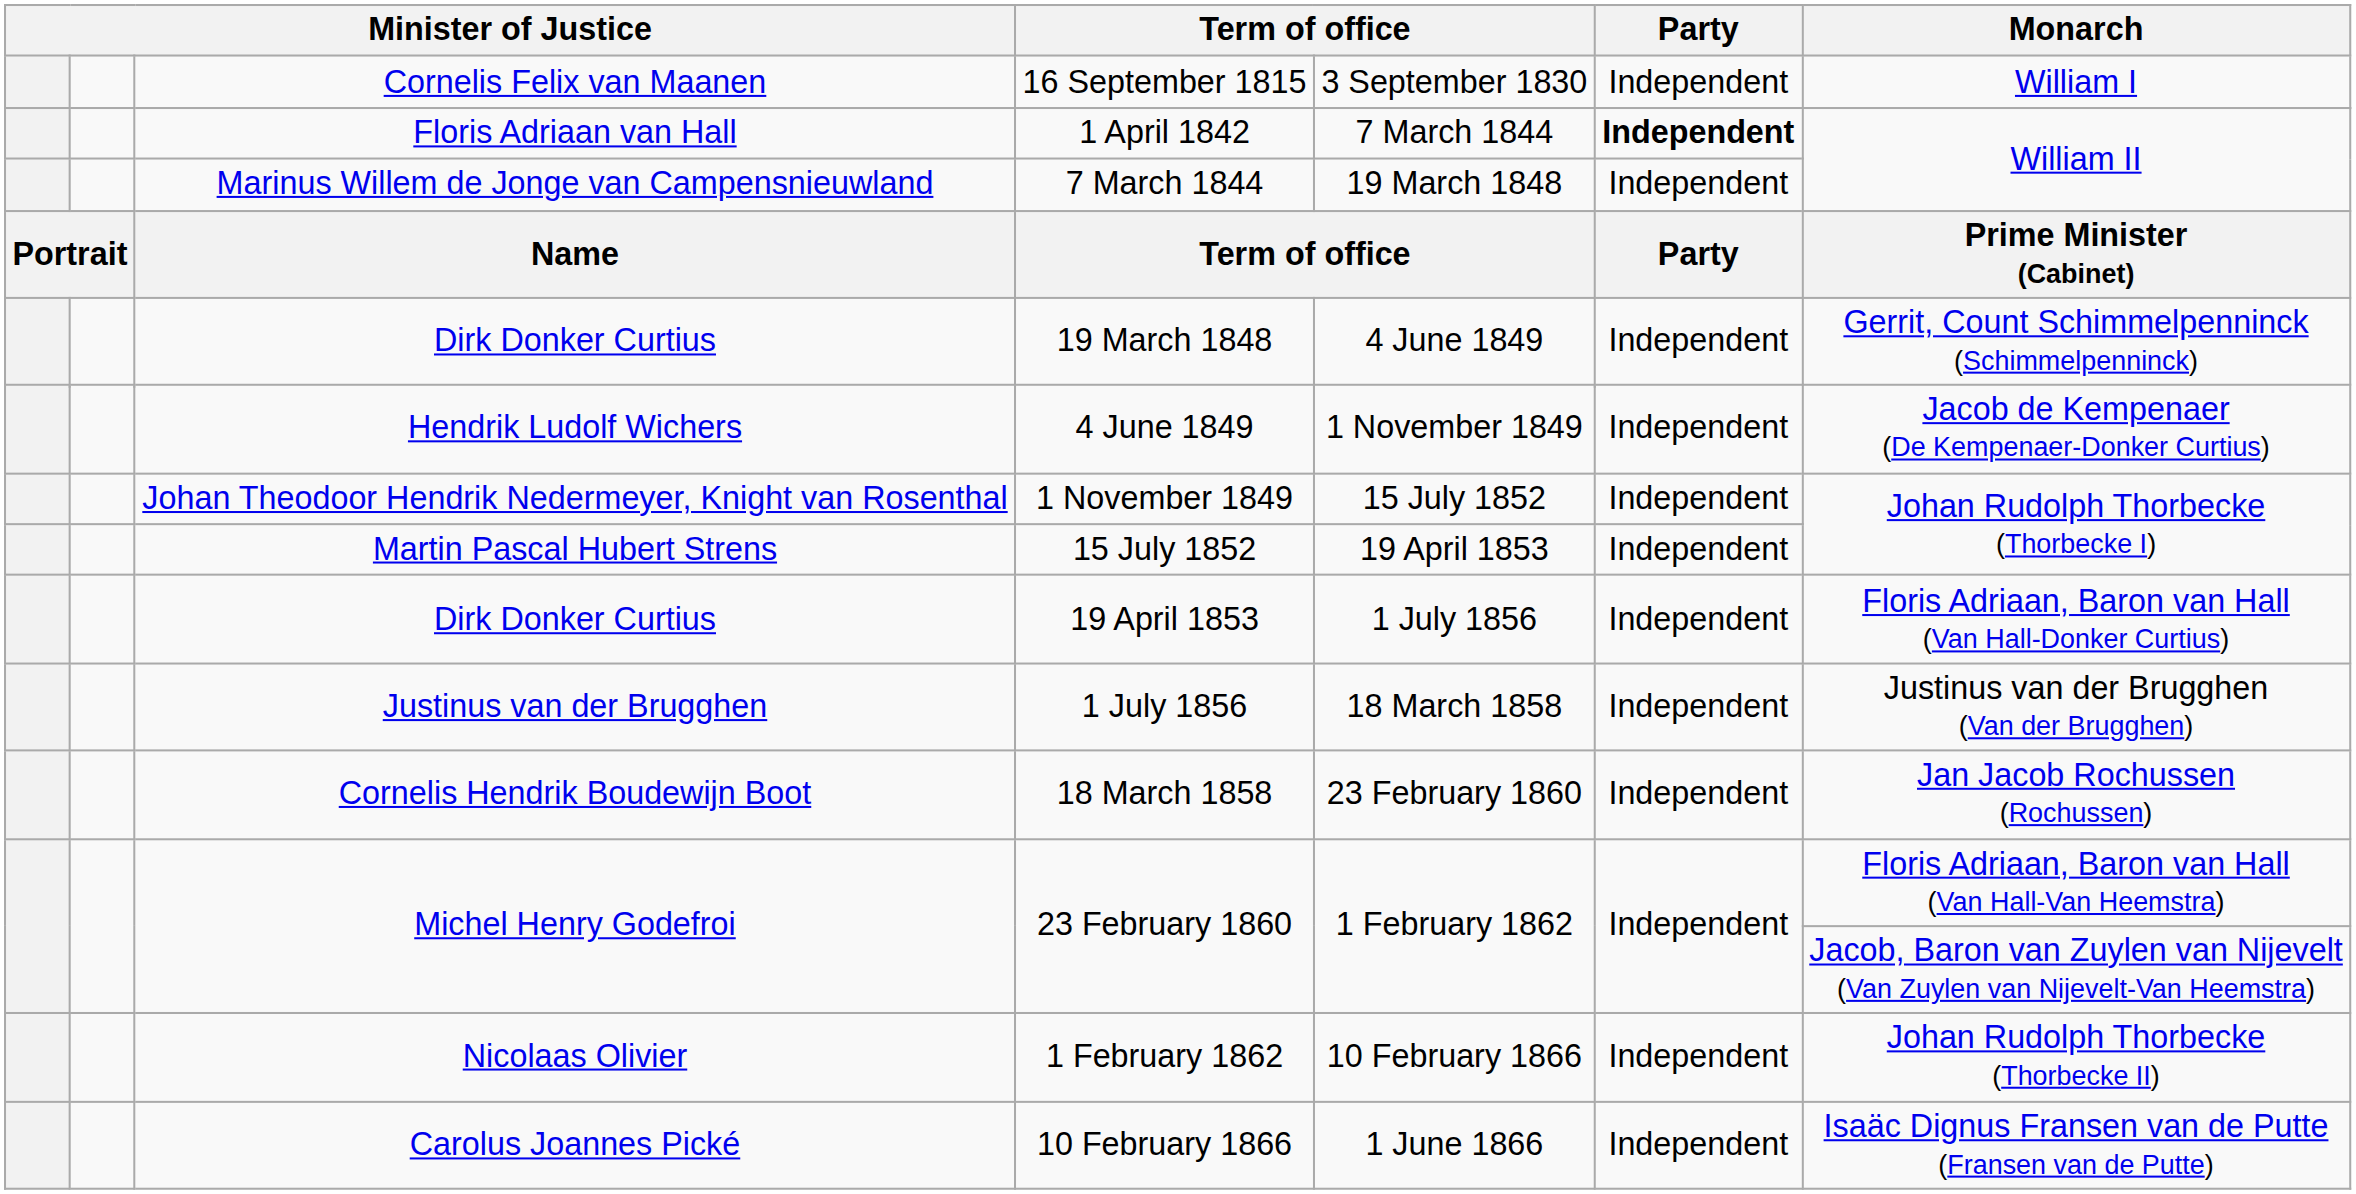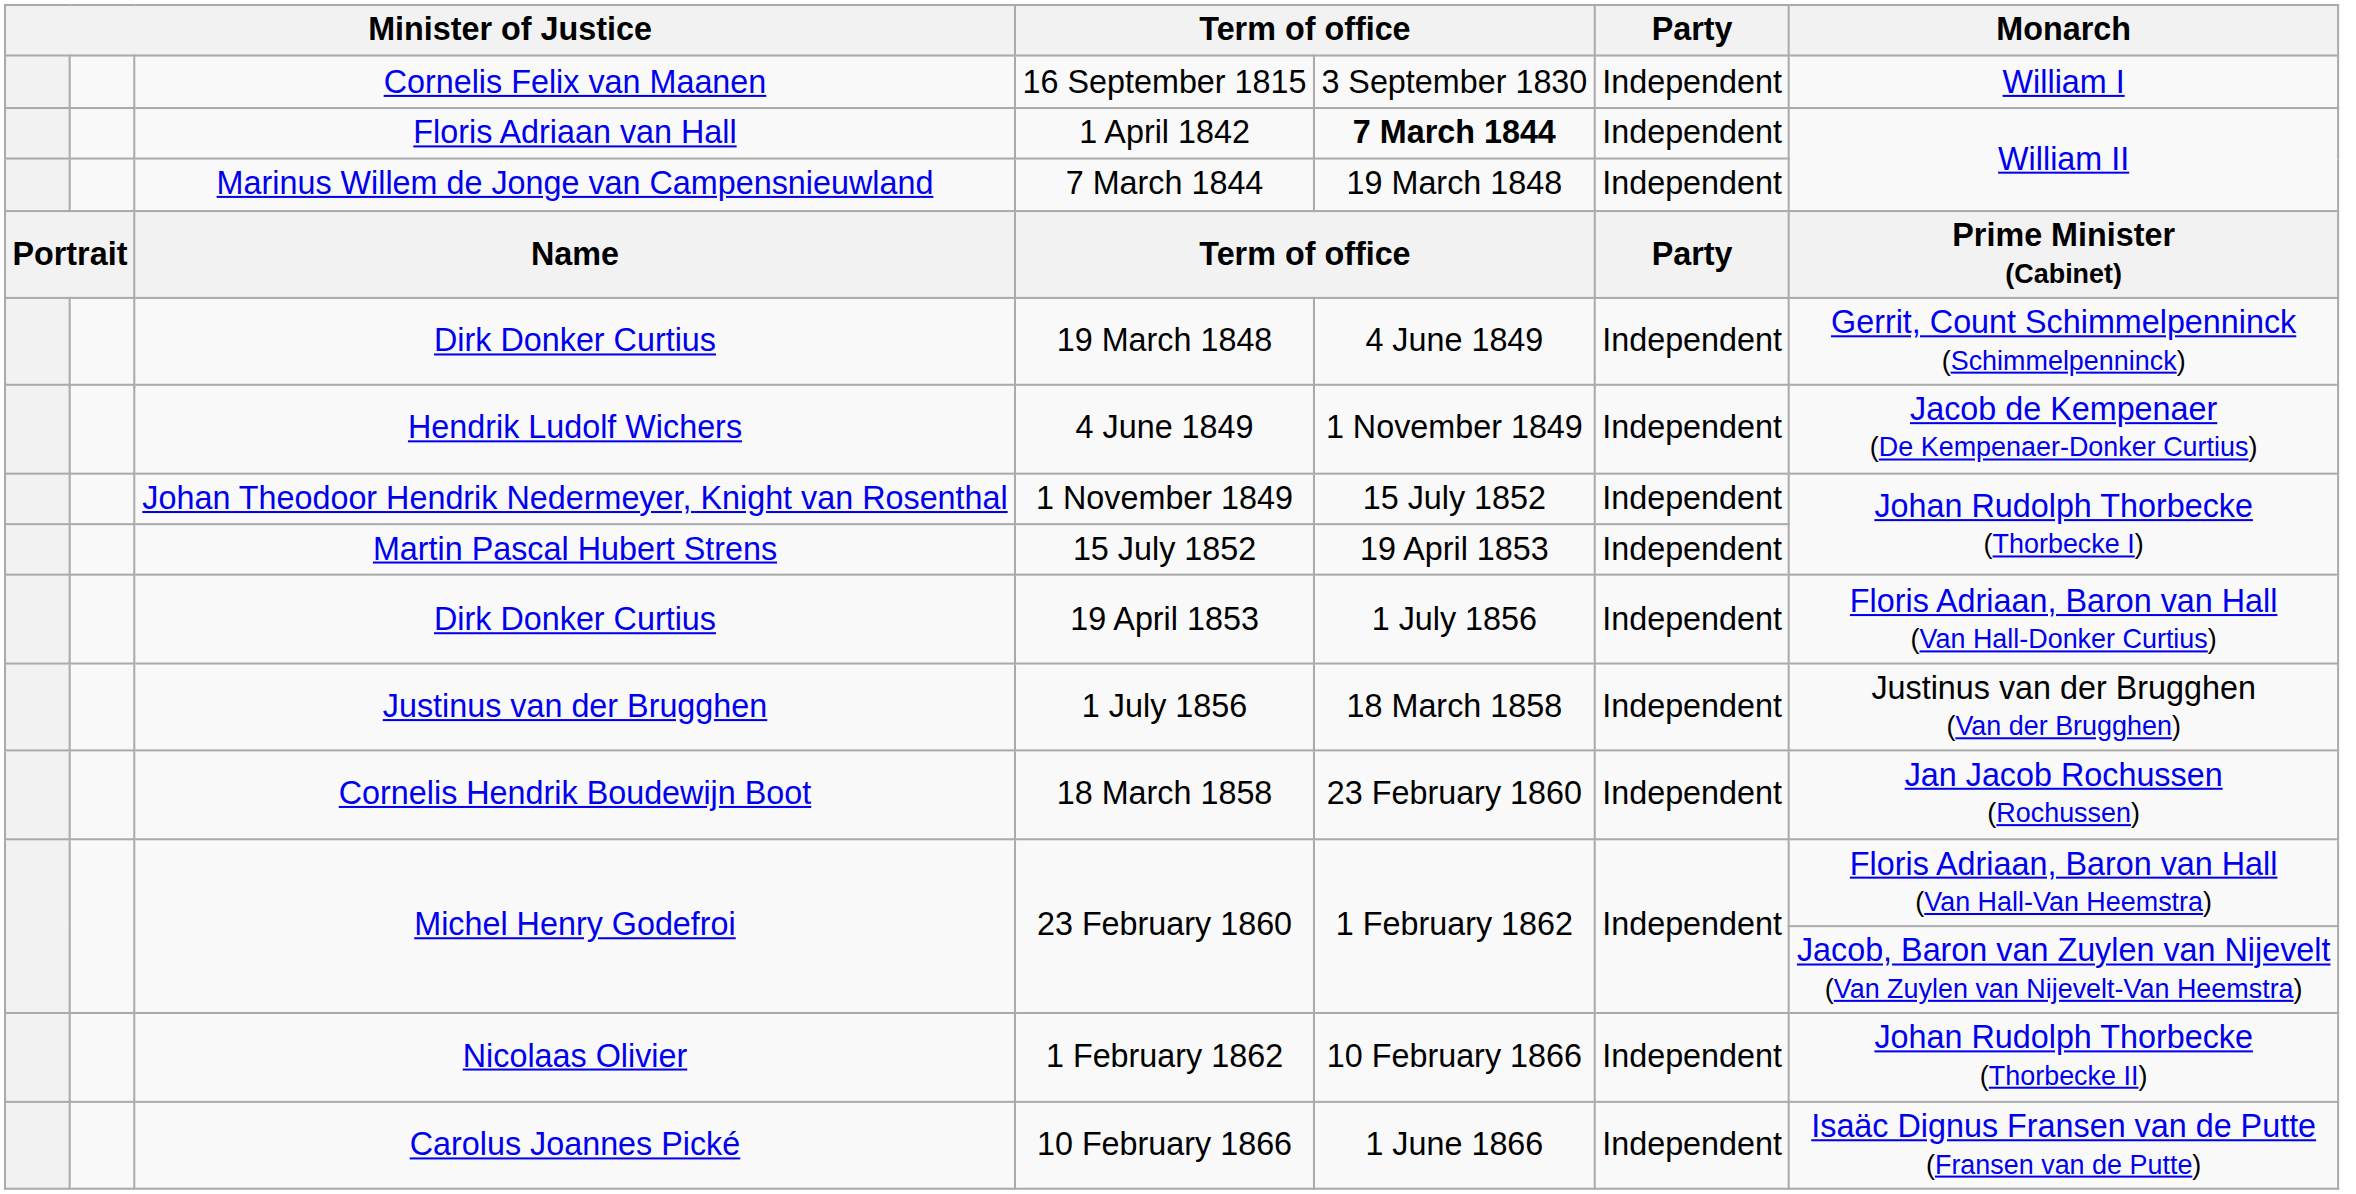(1454, 132) normal -> (1454, 132) bold
(1698, 132) bold -> (1692, 132) normal
